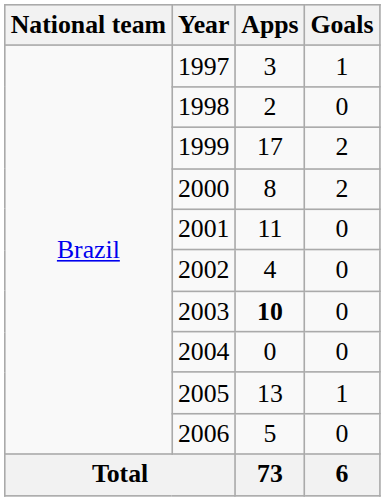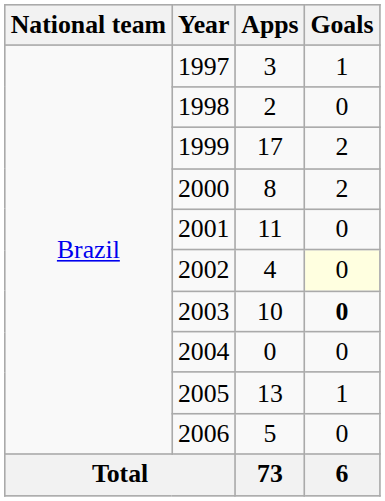(342, 270) no background -> (342, 270) lightyellow background
(270, 310) bold -> (270, 310) normal
(342, 310) normal -> (342, 310) bold
